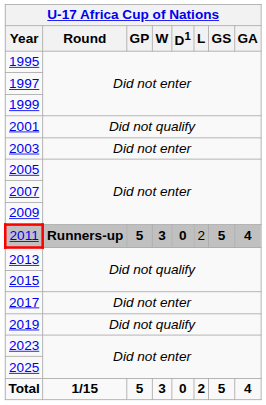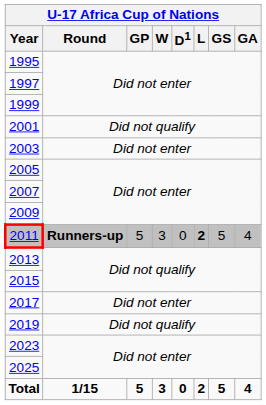(139, 236) bold -> (139, 236) normal
(162, 236) bold -> (162, 236) normal
(183, 236) bold -> (183, 236) normal
(201, 236) normal -> (201, 236) bold
(221, 236) bold -> (221, 236) normal
(248, 236) bold -> (248, 236) normal
